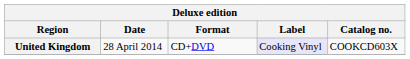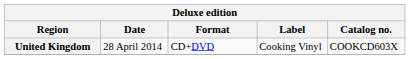(290, 46) lavender background -> (290, 46) no background
